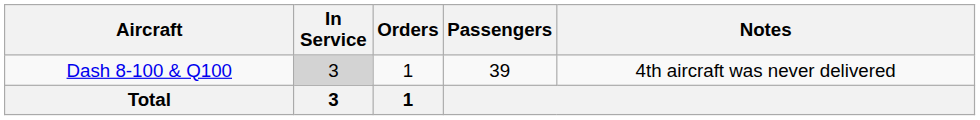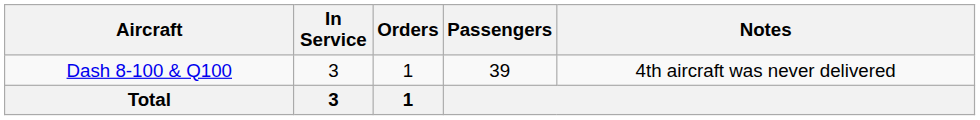(333, 70) lightgrey background -> (333, 70) no background
